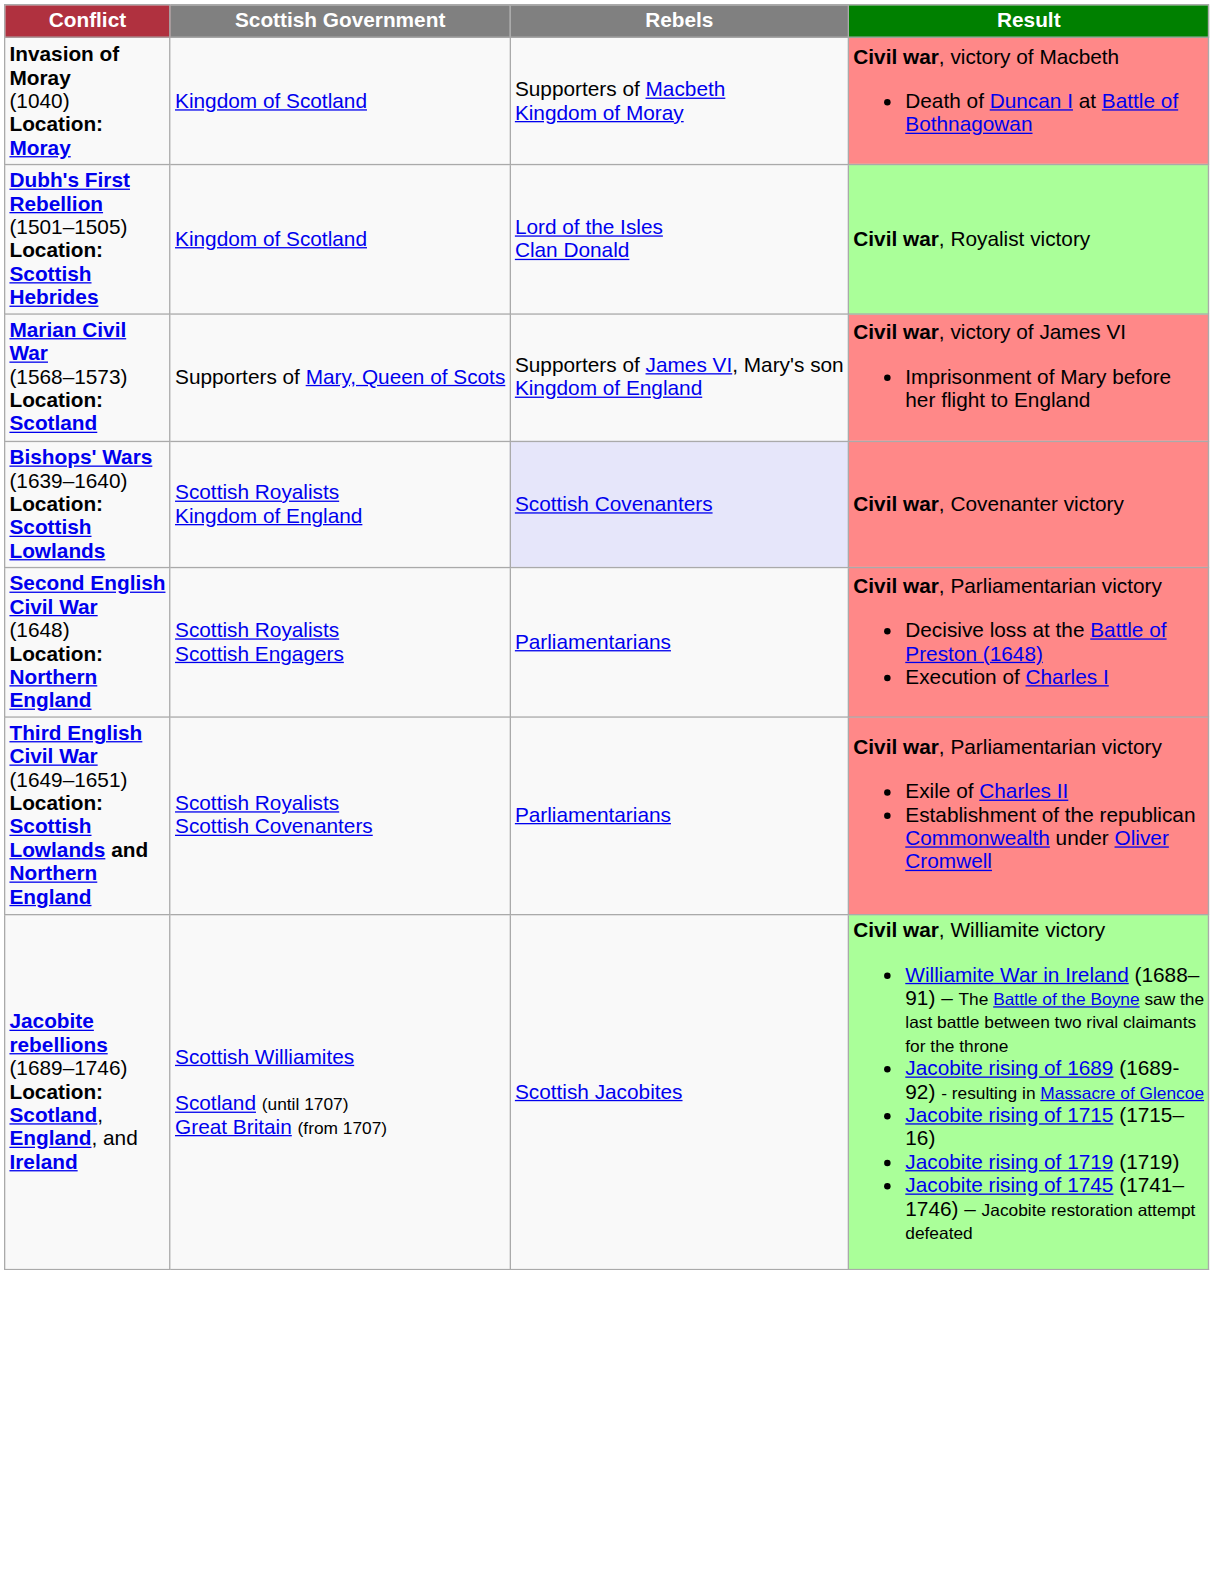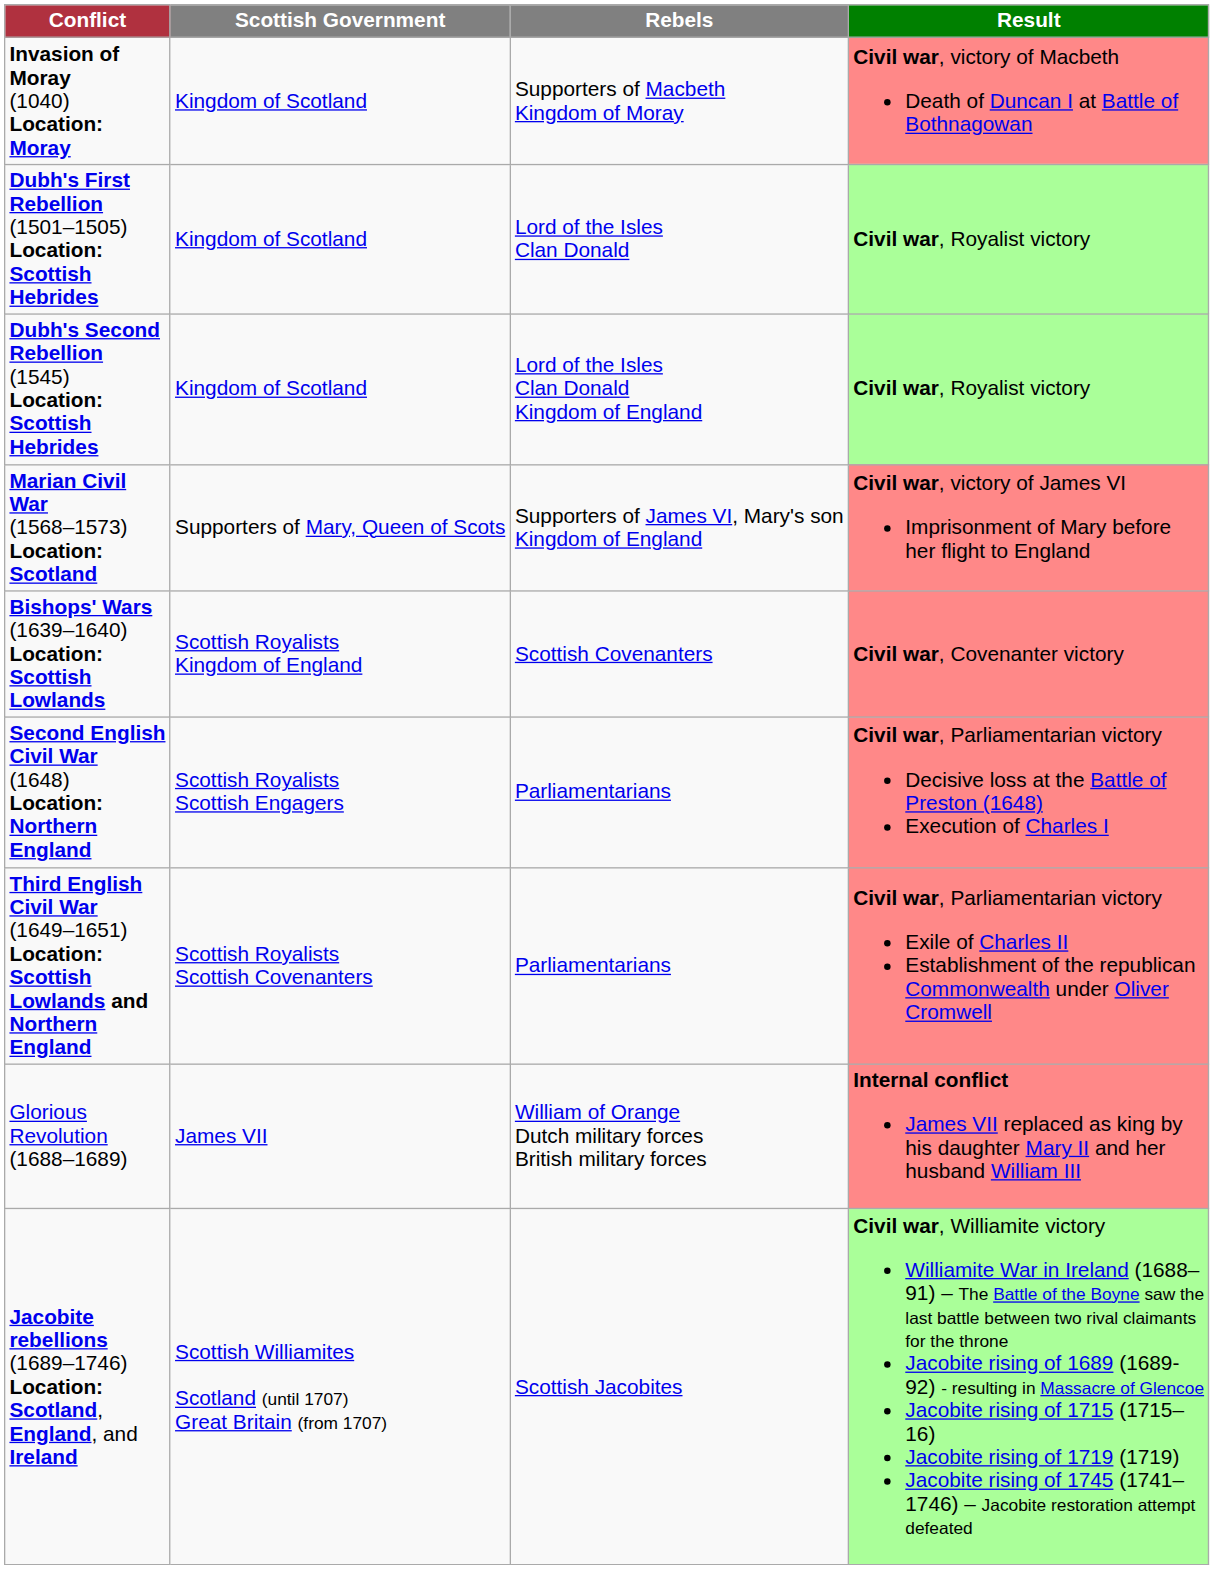+ row: (85, 389)
(614, 503) lavender background -> (614, 653) no background
+ row: (68, 1136)
